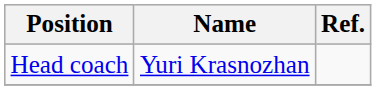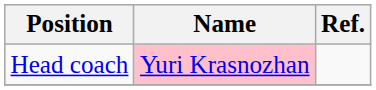(225, 64) no background -> (225, 64) pink background
